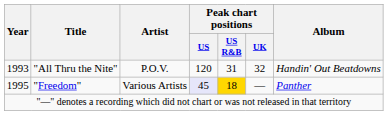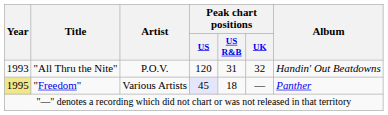(18, 85) no background -> (18, 85) khaki background
(232, 85) gold background -> (232, 85) no background
